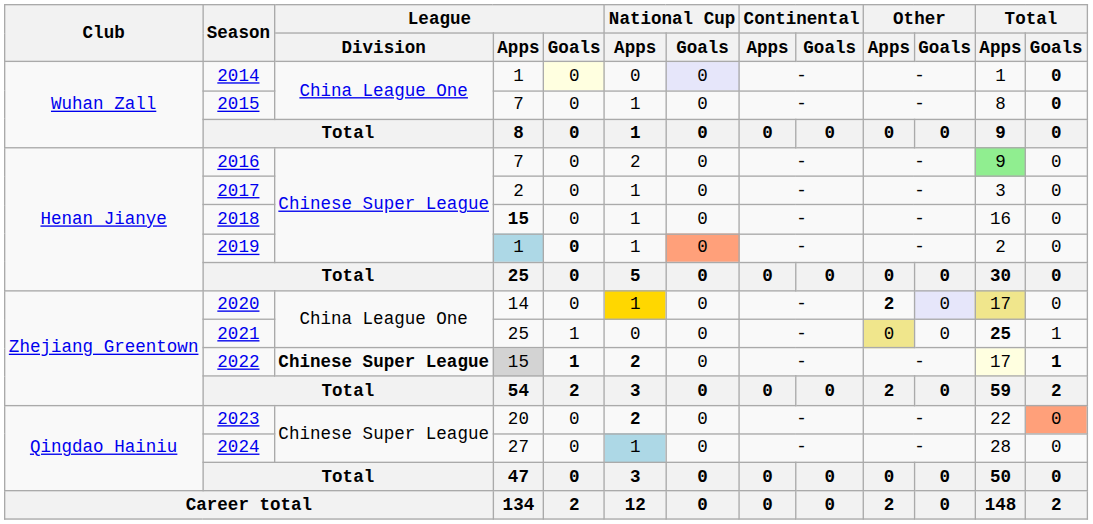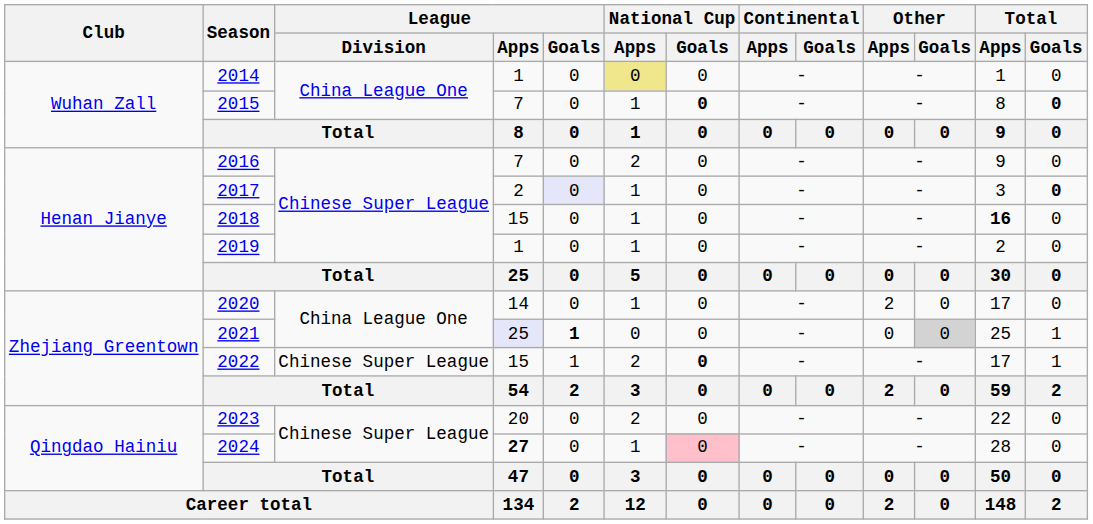(574, 76) lightyellow background -> (574, 76) no background
(635, 76) no background -> (635, 76) khaki background
(703, 76) lavender background -> (703, 76) no background
(1056, 76) bold -> (1056, 76) normal
(703, 105) normal -> (703, 105) bold
(1000, 162) lightgreen background -> (1000, 162) no background
(574, 191) no background -> (574, 191) lavender background
(1056, 191) normal -> (1056, 191) bold
(518, 219) bold -> (518, 219) normal
(1000, 219) normal -> (1000, 219) bold
(518, 248) lightblue background -> (518, 248) no background
(574, 248) bold -> (574, 248) normal
(703, 248) lightsalmon background -> (703, 248) no background
(635, 305) gold background -> (635, 305) no background
(889, 305) bold -> (889, 305) normal
(945, 305) lavender background -> (945, 305) no background
(1000, 305) khaki background -> (1000, 305) no background
(518, 334) no background -> (518, 334) lavender background
(574, 334) normal -> (574, 334) bold
(889, 334) khaki background -> (889, 334) no background
(945, 334) no background -> (945, 334) lightgrey background
(1000, 334) bold -> (1000, 334) normal
(384, 362) bold -> (384, 362) normal
(518, 362) lightgrey background -> (518, 362) no background
(574, 362) bold -> (574, 362) normal
(635, 362) bold -> (635, 362) normal
(703, 362) normal -> (703, 362) bold
(1000, 362) lightyellow background -> (1000, 362) no background
(1056, 362) bold -> (1056, 362) normal
(635, 419) bold -> (635, 419) normal
(1056, 419) lightsalmon background -> (1056, 419) no background
(518, 448) normal -> (518, 448) bold
(635, 448) lightblue background -> (635, 448) no background
(703, 448) no background -> (703, 448) pink background
